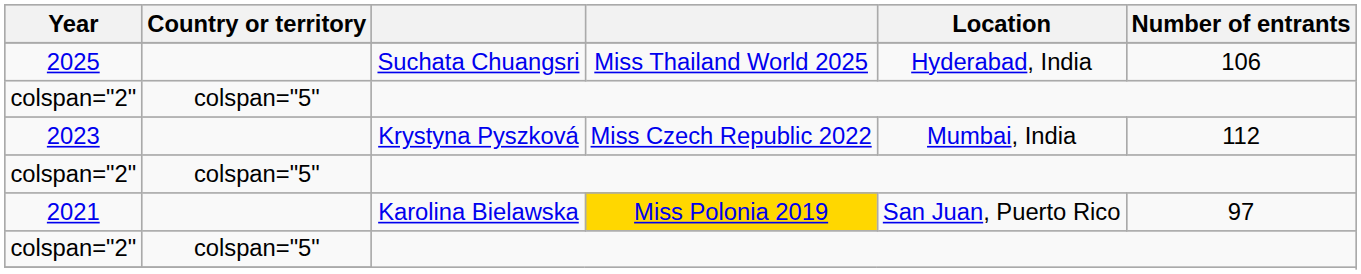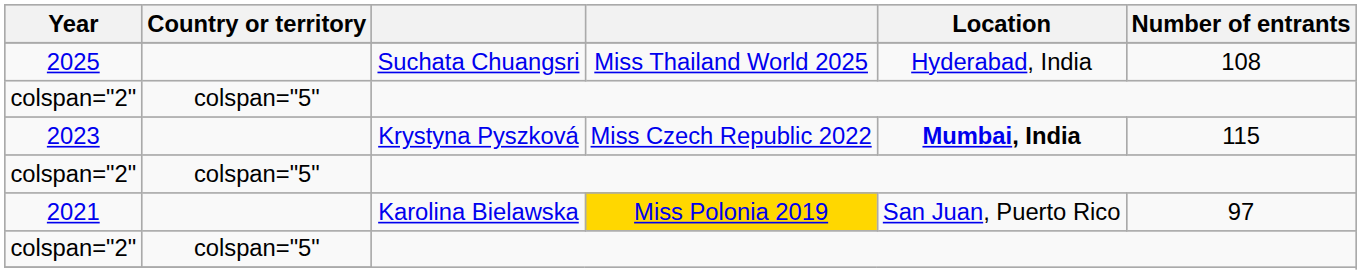(1241, 62) 106 -> (1241, 62) 108
(1002, 137) normal -> (1002, 137) bold
(1241, 137) 112 -> (1241, 137) 115
